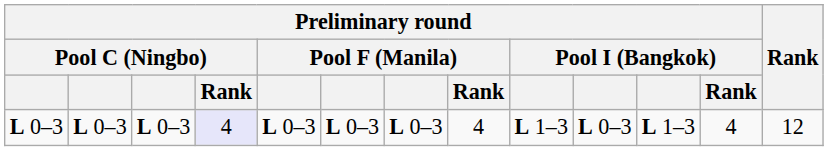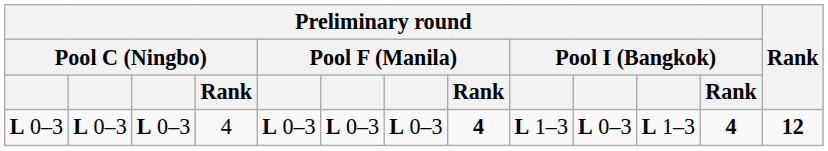(226, 127) lavender background -> (226, 127) no background
(479, 127) normal -> (479, 127) bold
(731, 127) normal -> (731, 127) bold
(793, 127) normal -> (793, 127) bold
